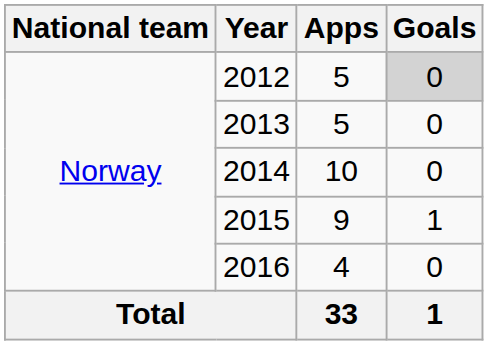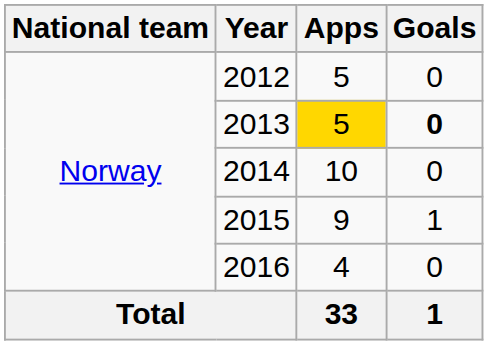(435, 76) lightgrey background -> (435, 76) no background
(341, 123) no background -> (341, 123) gold background
(435, 123) normal -> (435, 123) bold
